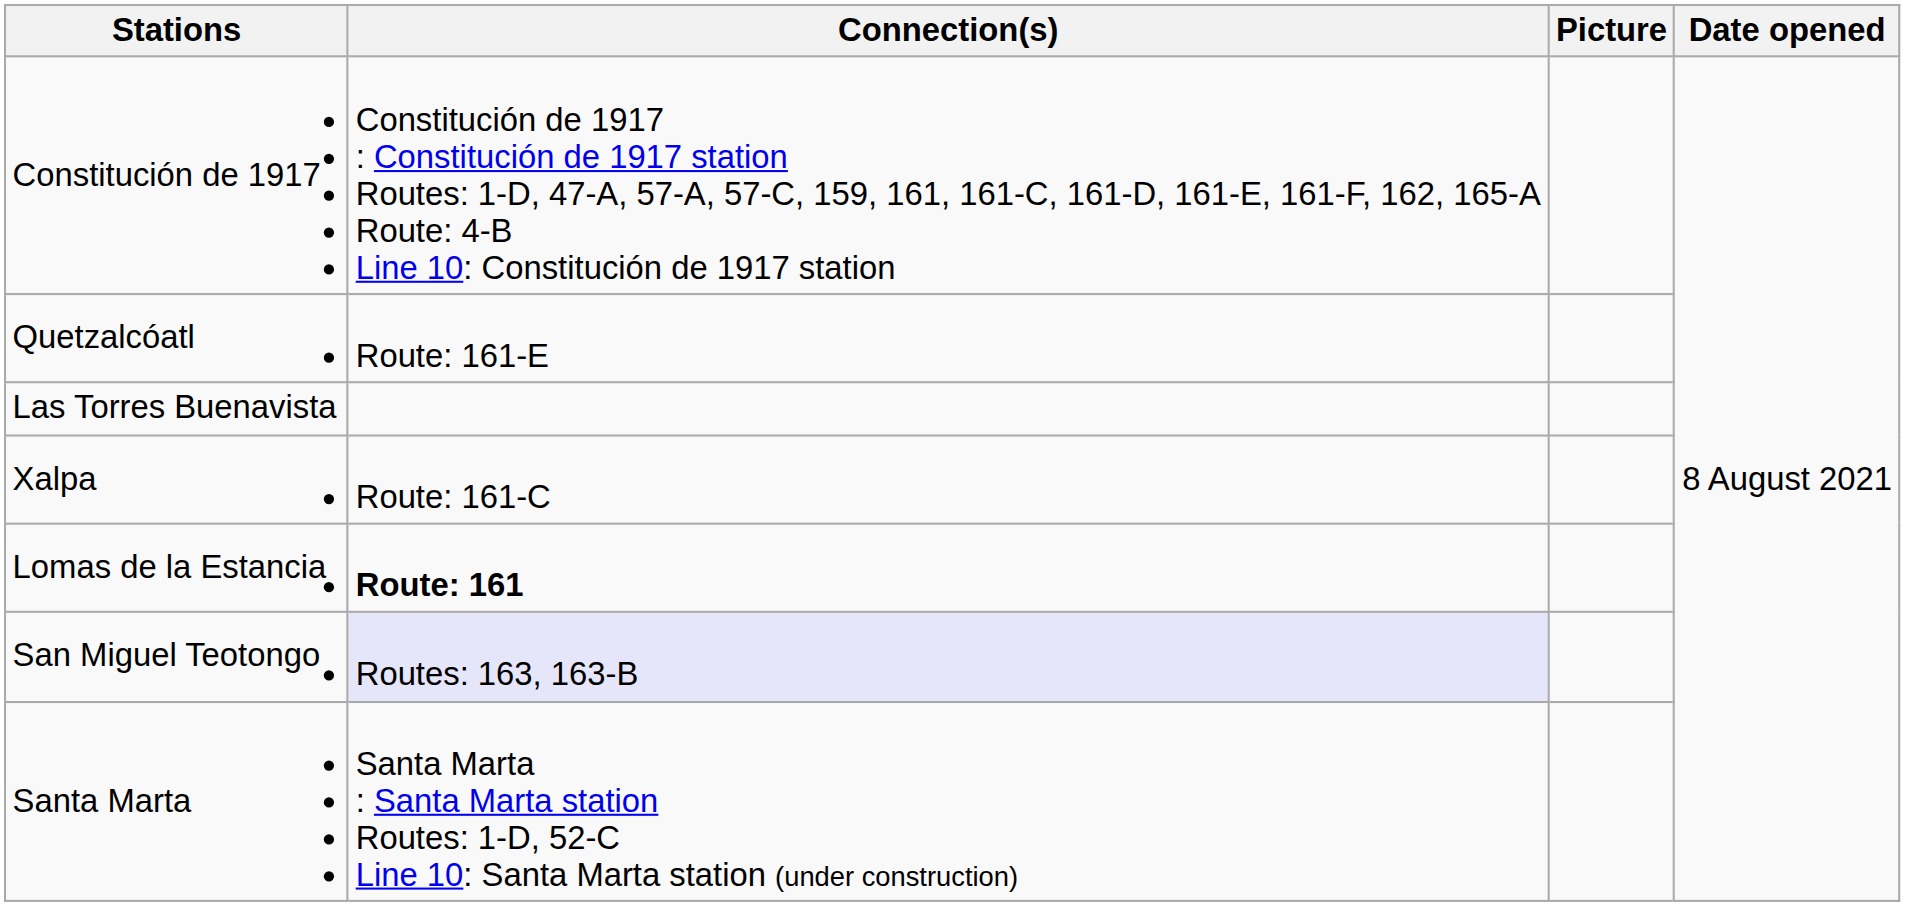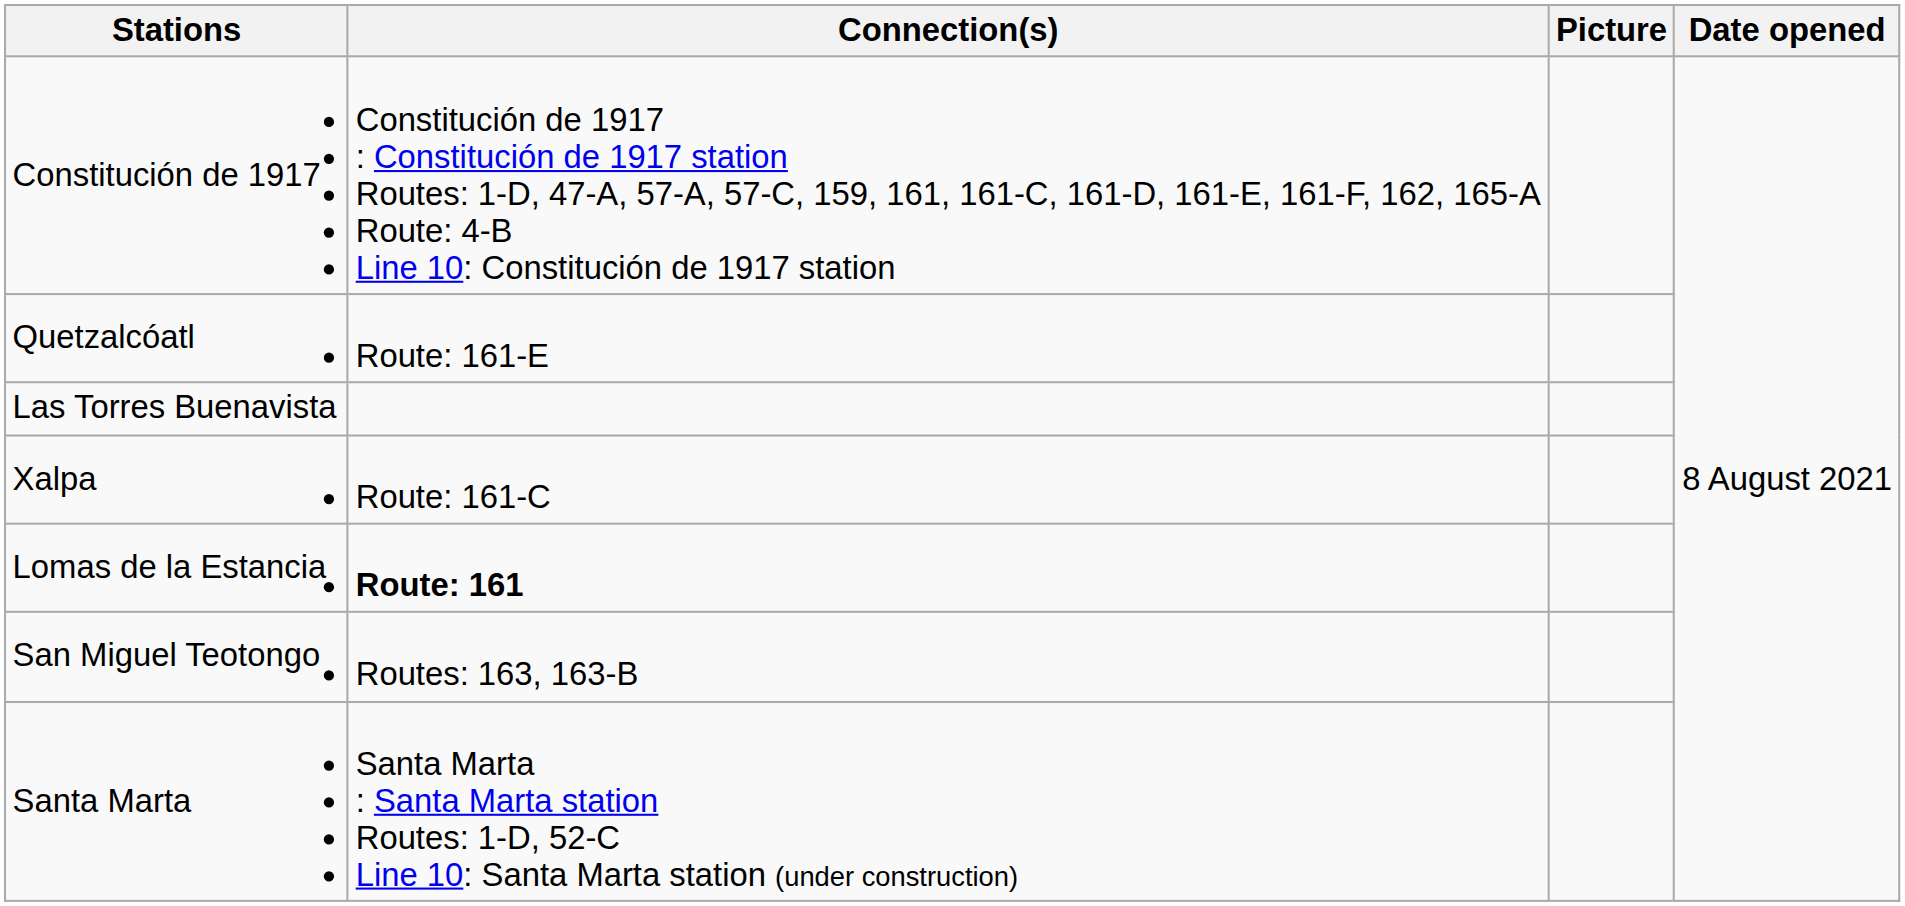(948, 675) lavender background -> (948, 675) no background
